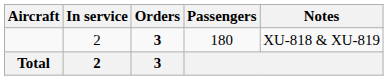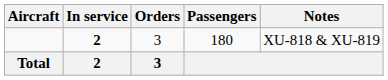(97, 39) normal -> (97, 39) bold
(157, 39) bold -> (157, 39) normal
